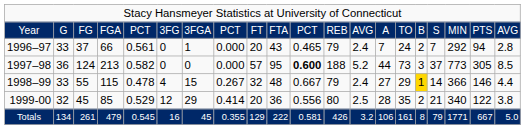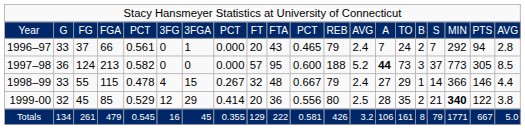(307, 65) bold -> (307, 65) normal
(385, 65) normal -> (385, 65) bold
(421, 82) gold background -> (421, 82) no background
(457, 100) normal -> (457, 100) bold
